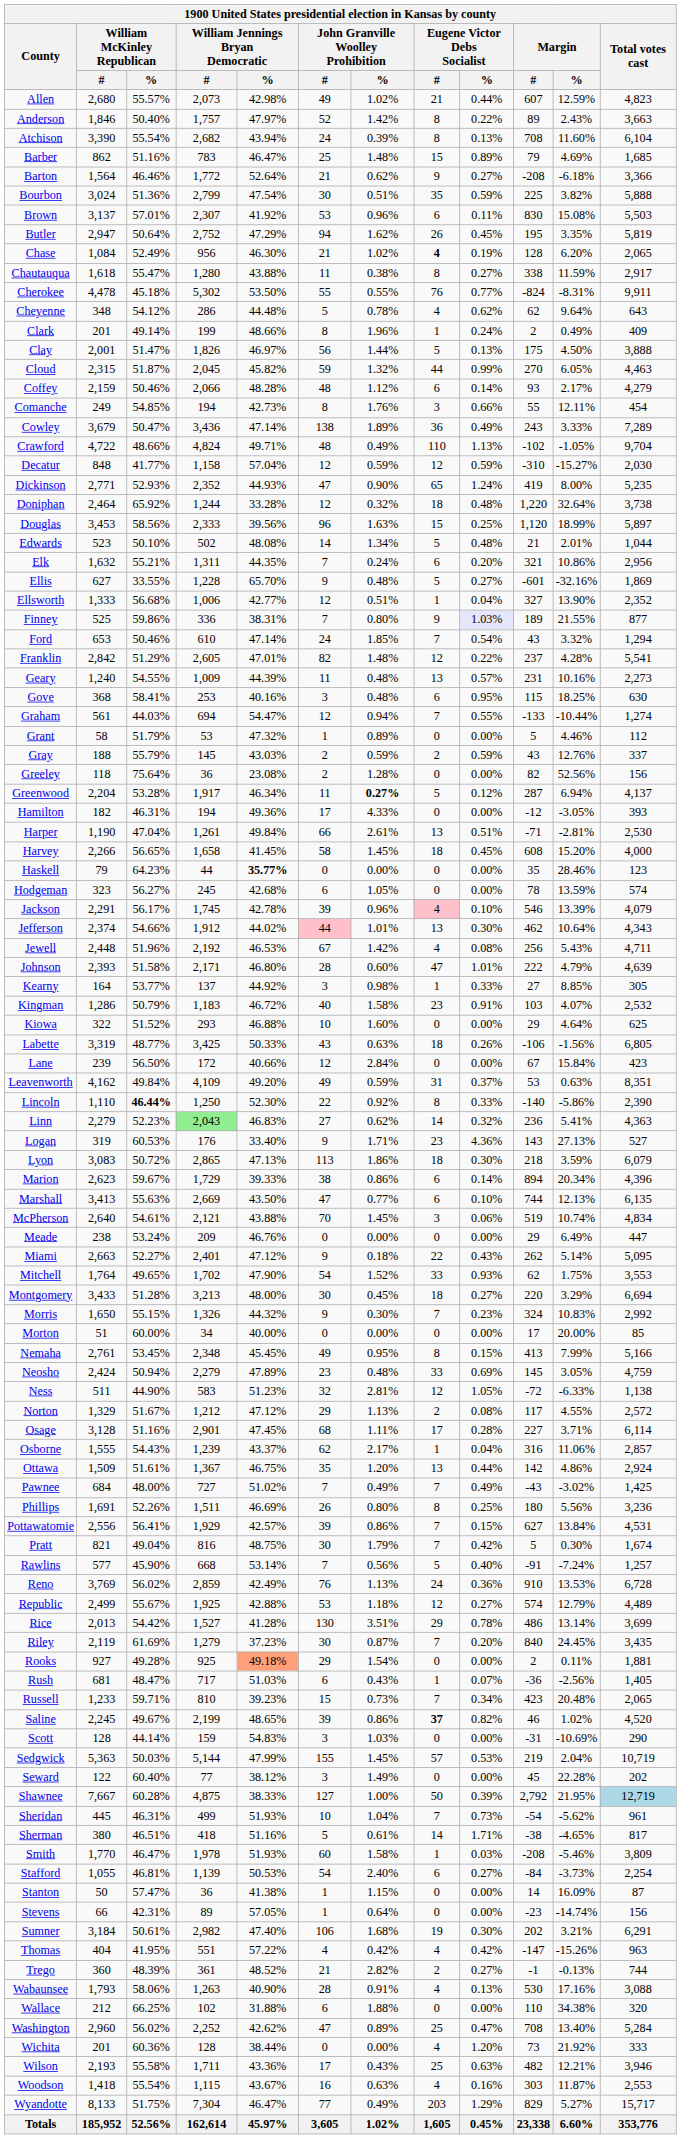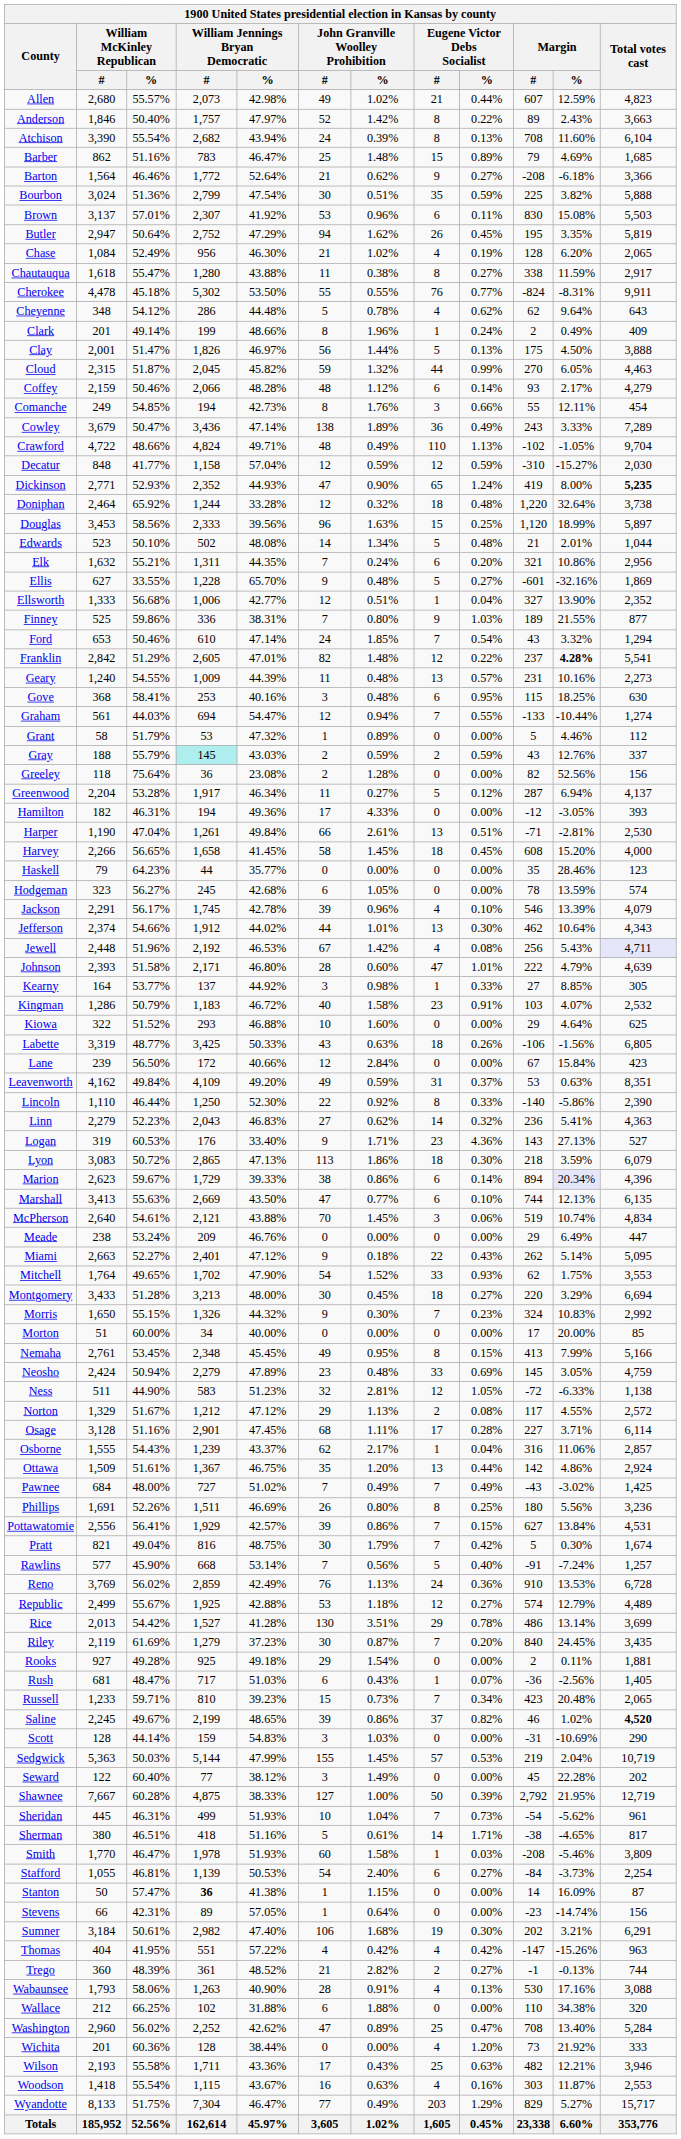(437, 253) bold -> (437, 253) normal
(638, 485) normal -> (638, 485) bold
(487, 620) lavender background -> (487, 620) no background
(576, 658) normal -> (577, 658) bold
(207, 755) no background -> (207, 755) paleturquoise background
(383, 793) bold -> (383, 793) normal
(268, 870) bold -> (268, 870) normal
(437, 909) pink background -> (437, 909) no background
(325, 928) pink background -> (325, 928) no background
(638, 947) no background -> (638, 947) lavender background
(151, 1102) bold -> (151, 1102) normal
(207, 1121) lightgreen background -> (207, 1121) no background
(576, 1179) no background -> (576, 1179) lavender background
(268, 1661) lightsalmon background -> (268, 1661) no background
(437, 1719) bold -> (437, 1719) normal
(638, 1719) normal -> (638, 1719) bold
(638, 1796) lightblue background -> (638, 1796) no background
(207, 1892) normal -> (207, 1892) bold
